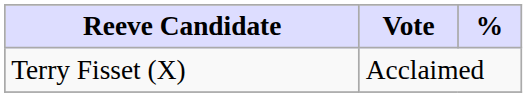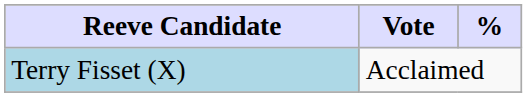(98, 69) no background -> (98, 69) lightblue background
